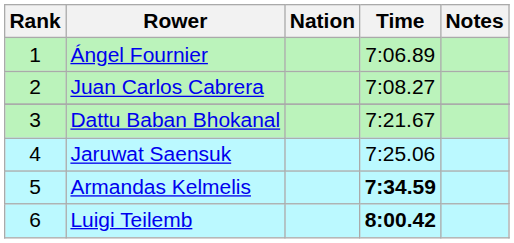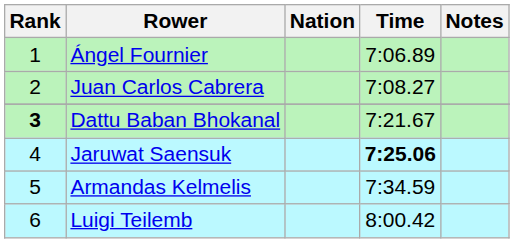(35, 120) normal -> (35, 120) bold
(400, 154) normal -> (400, 154) bold
(400, 187) bold -> (400, 187) normal
(400, 220) bold -> (400, 220) normal
